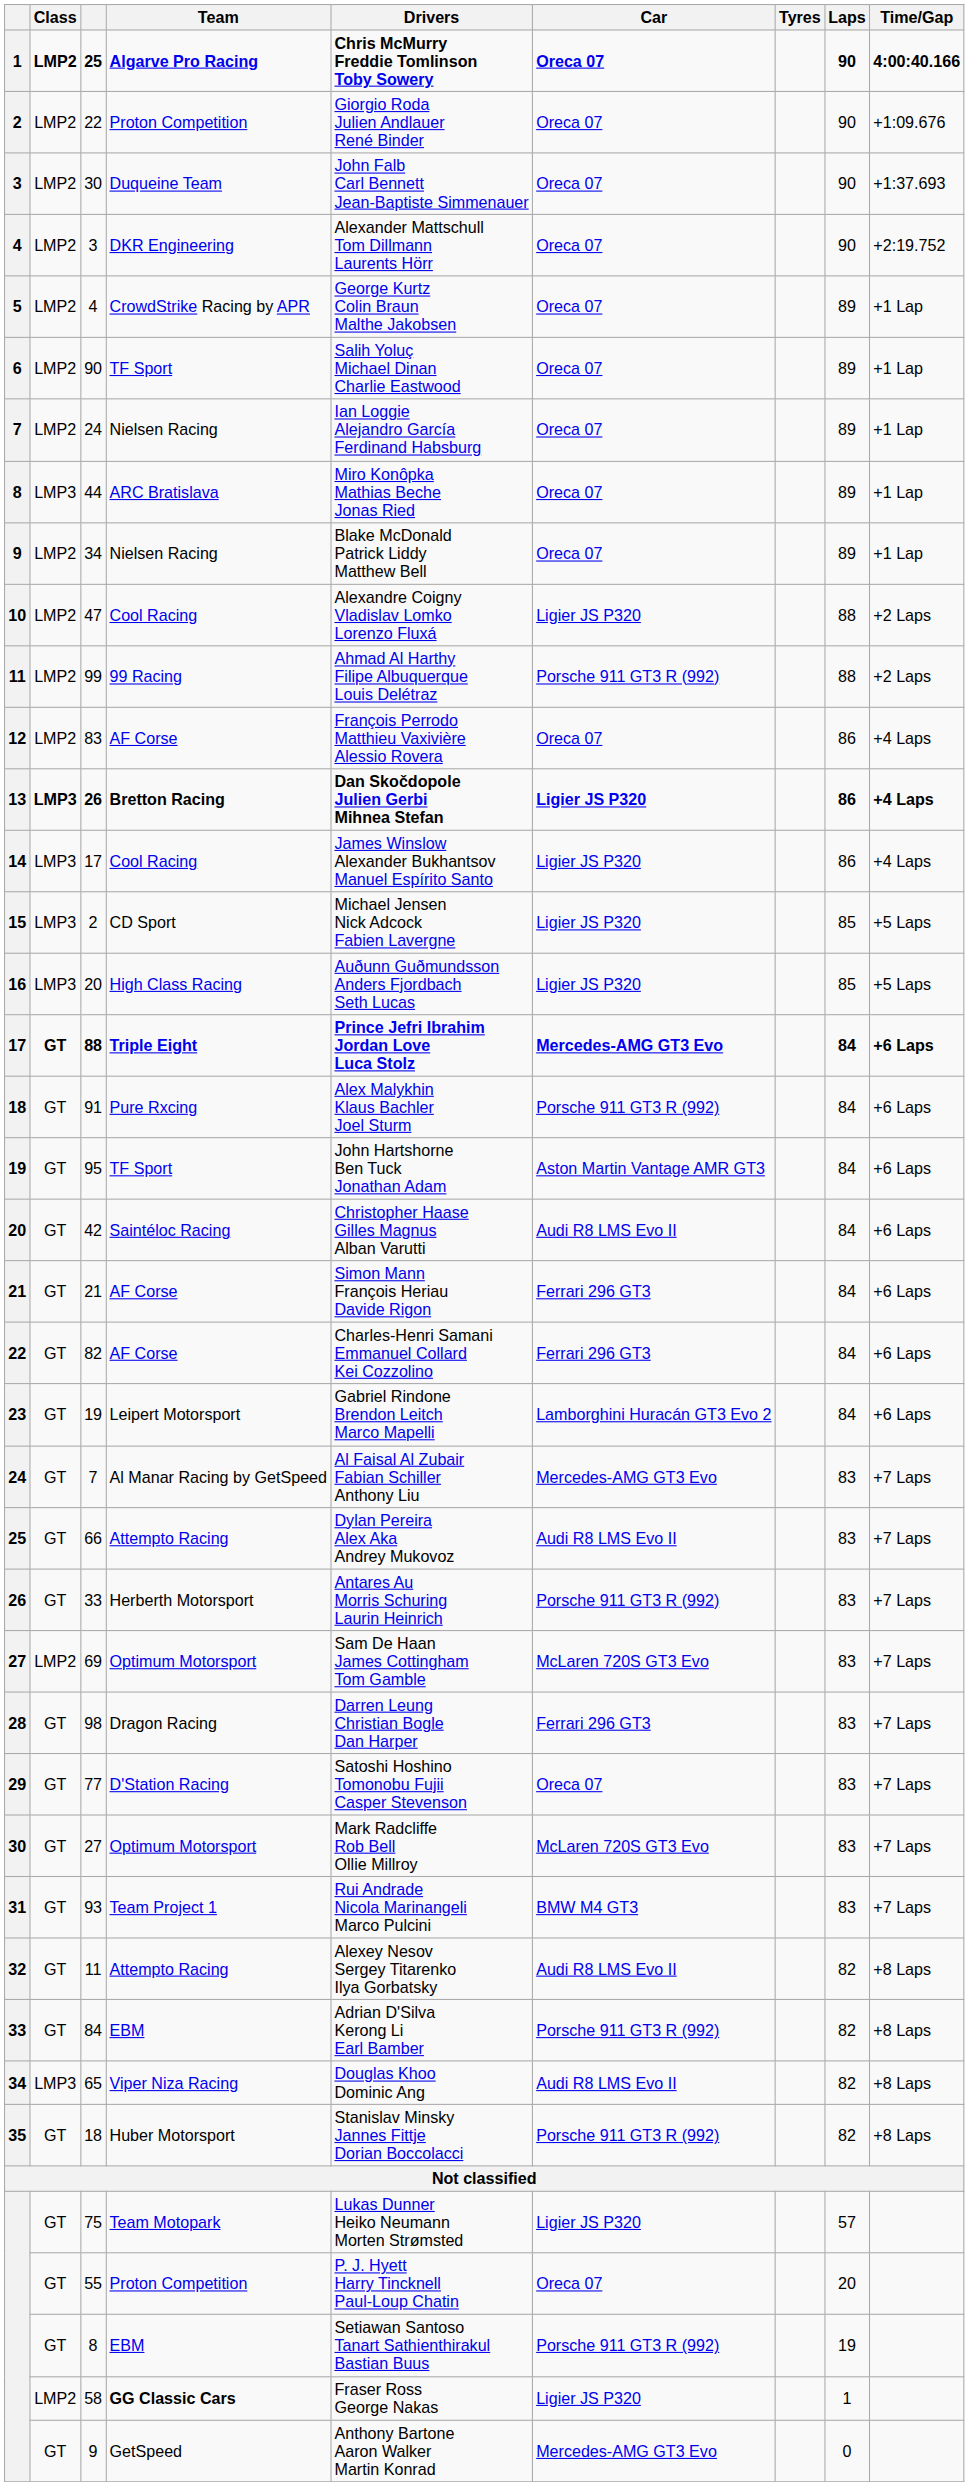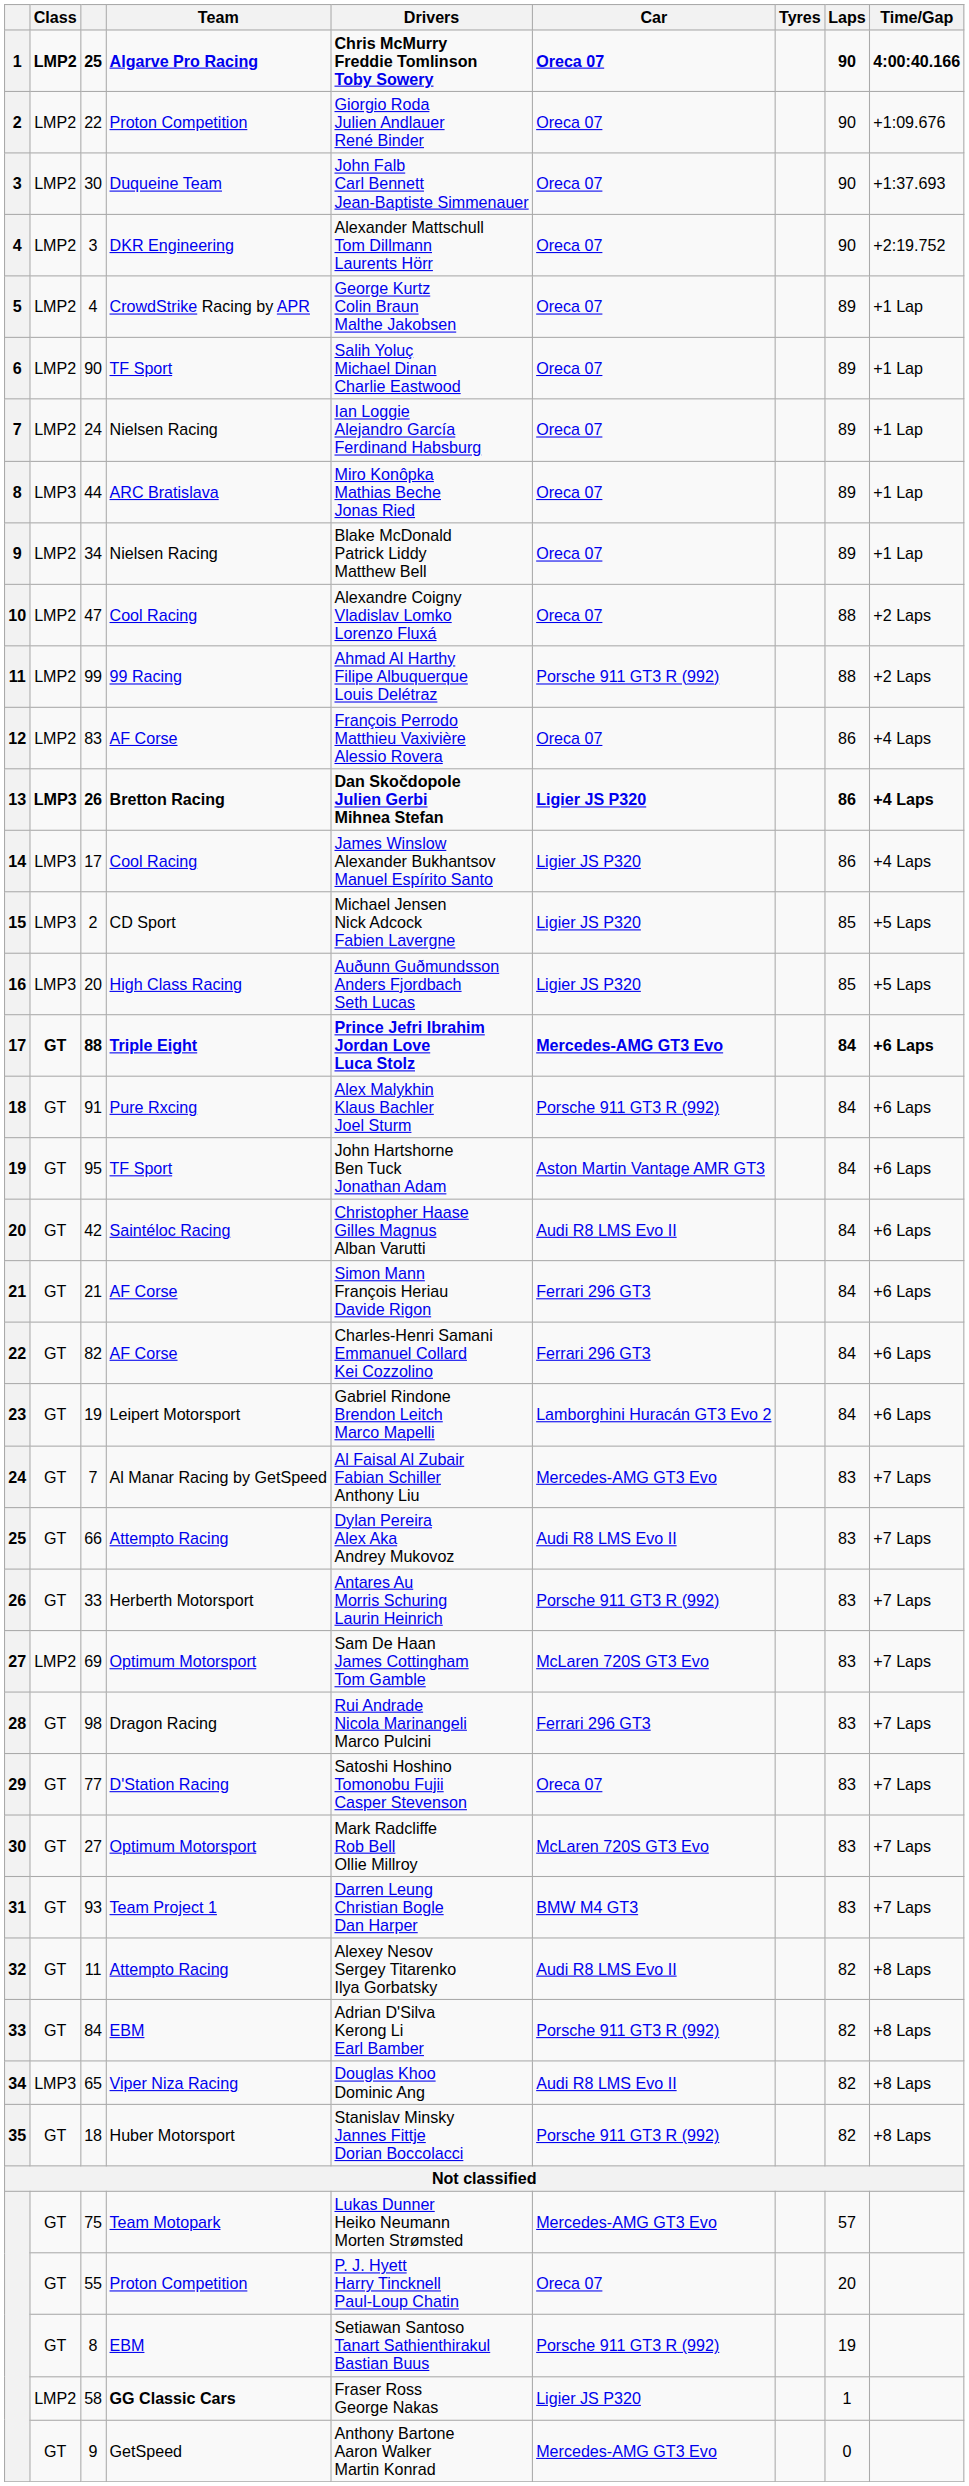(589, 615) Ligier JS P320 -> (569, 615) Oreca 07
(389, 1723) Darren Leung Christian Bogle Dan Harper -> (401, 1723) Rui Andrade Nicola Marinangeli Marco Pulcini
(401, 1907) Rui Andrade Nicola Marinangeli Marco Pulcini -> (389, 1907) Darren Leung Christian Bogle Dan Harper
(589, 2223) Ligier JS P320 -> (627, 2223) Mercedes-AMG GT3 Evo
